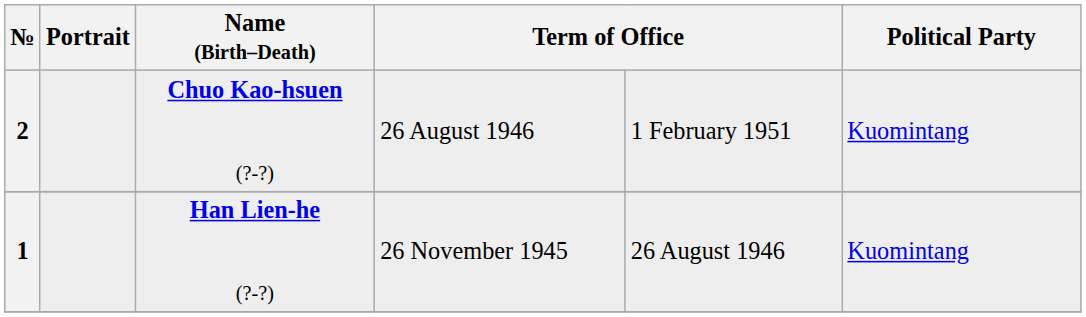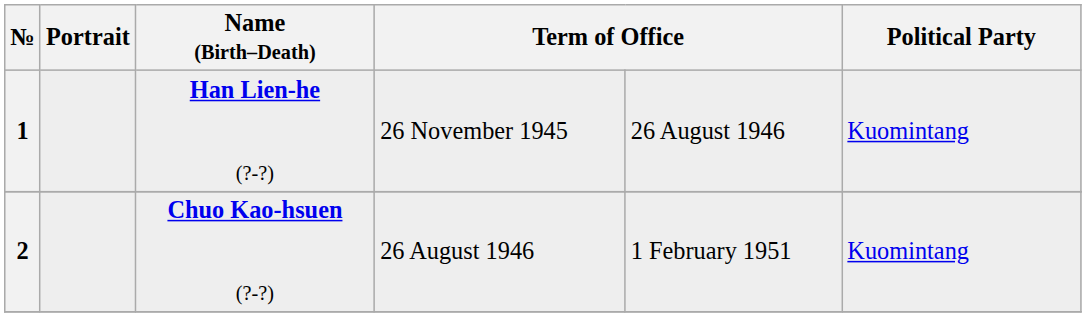rows swapped: (23, 251) <-> (23, 130)
